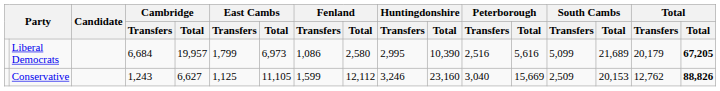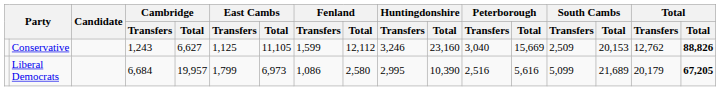rows swapped: (41, 77) <-> (35, 53)
